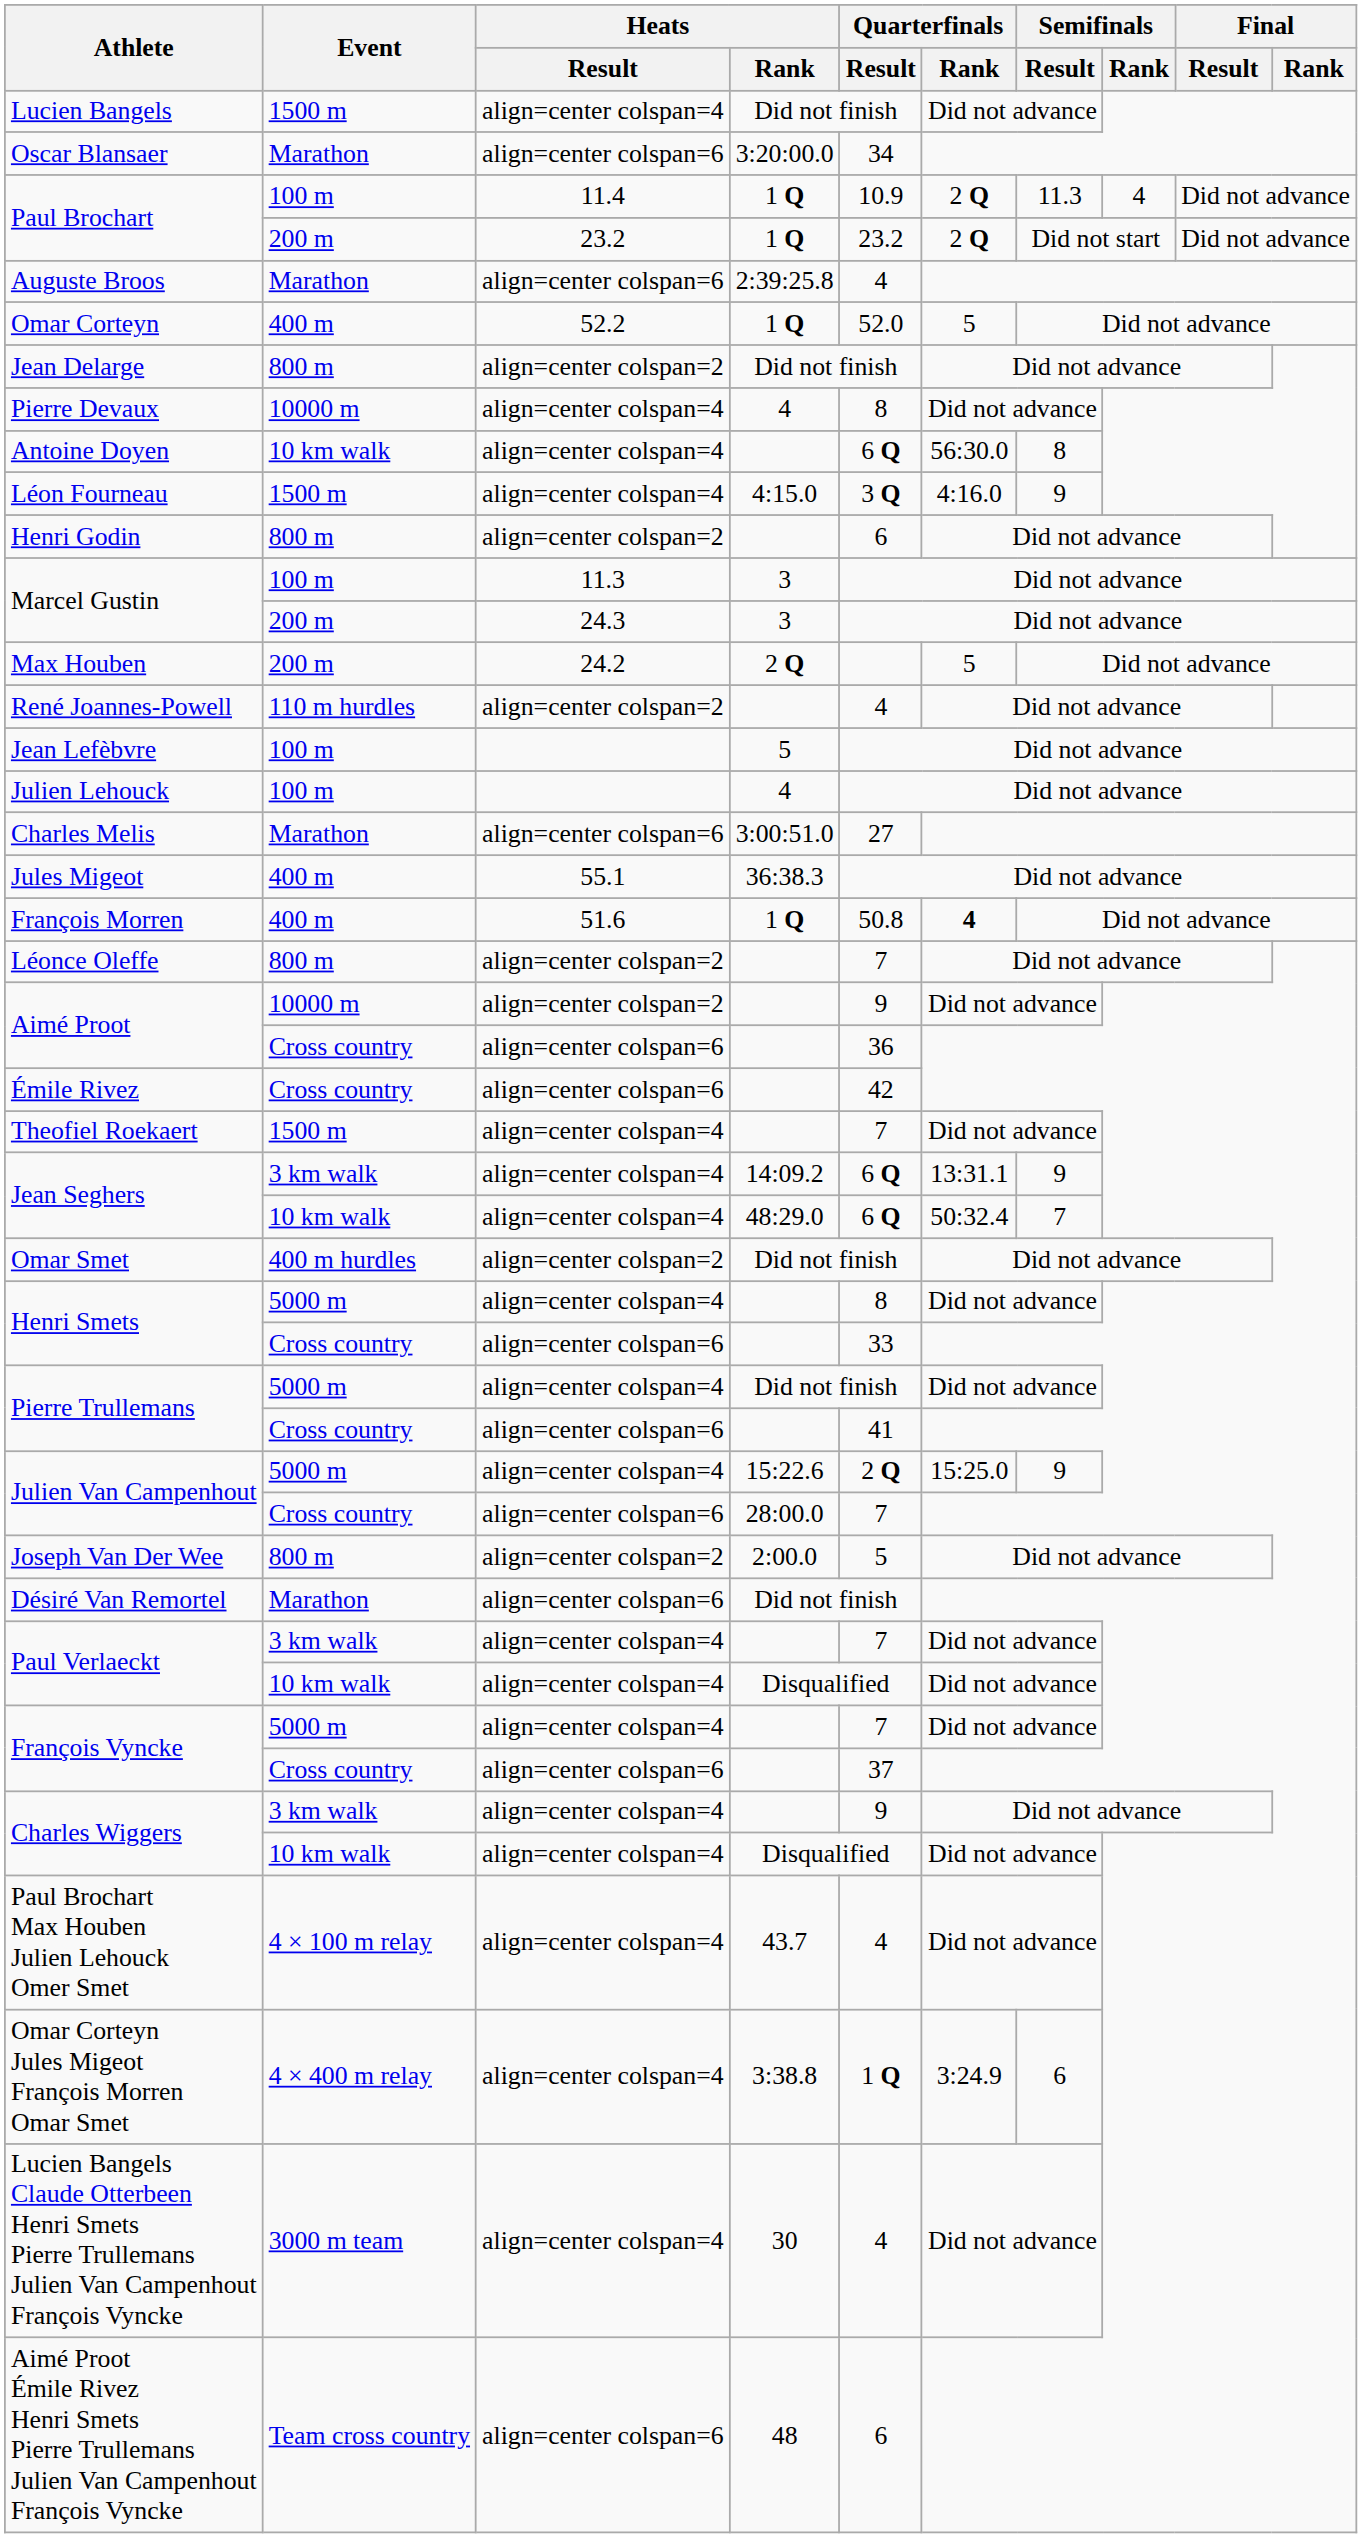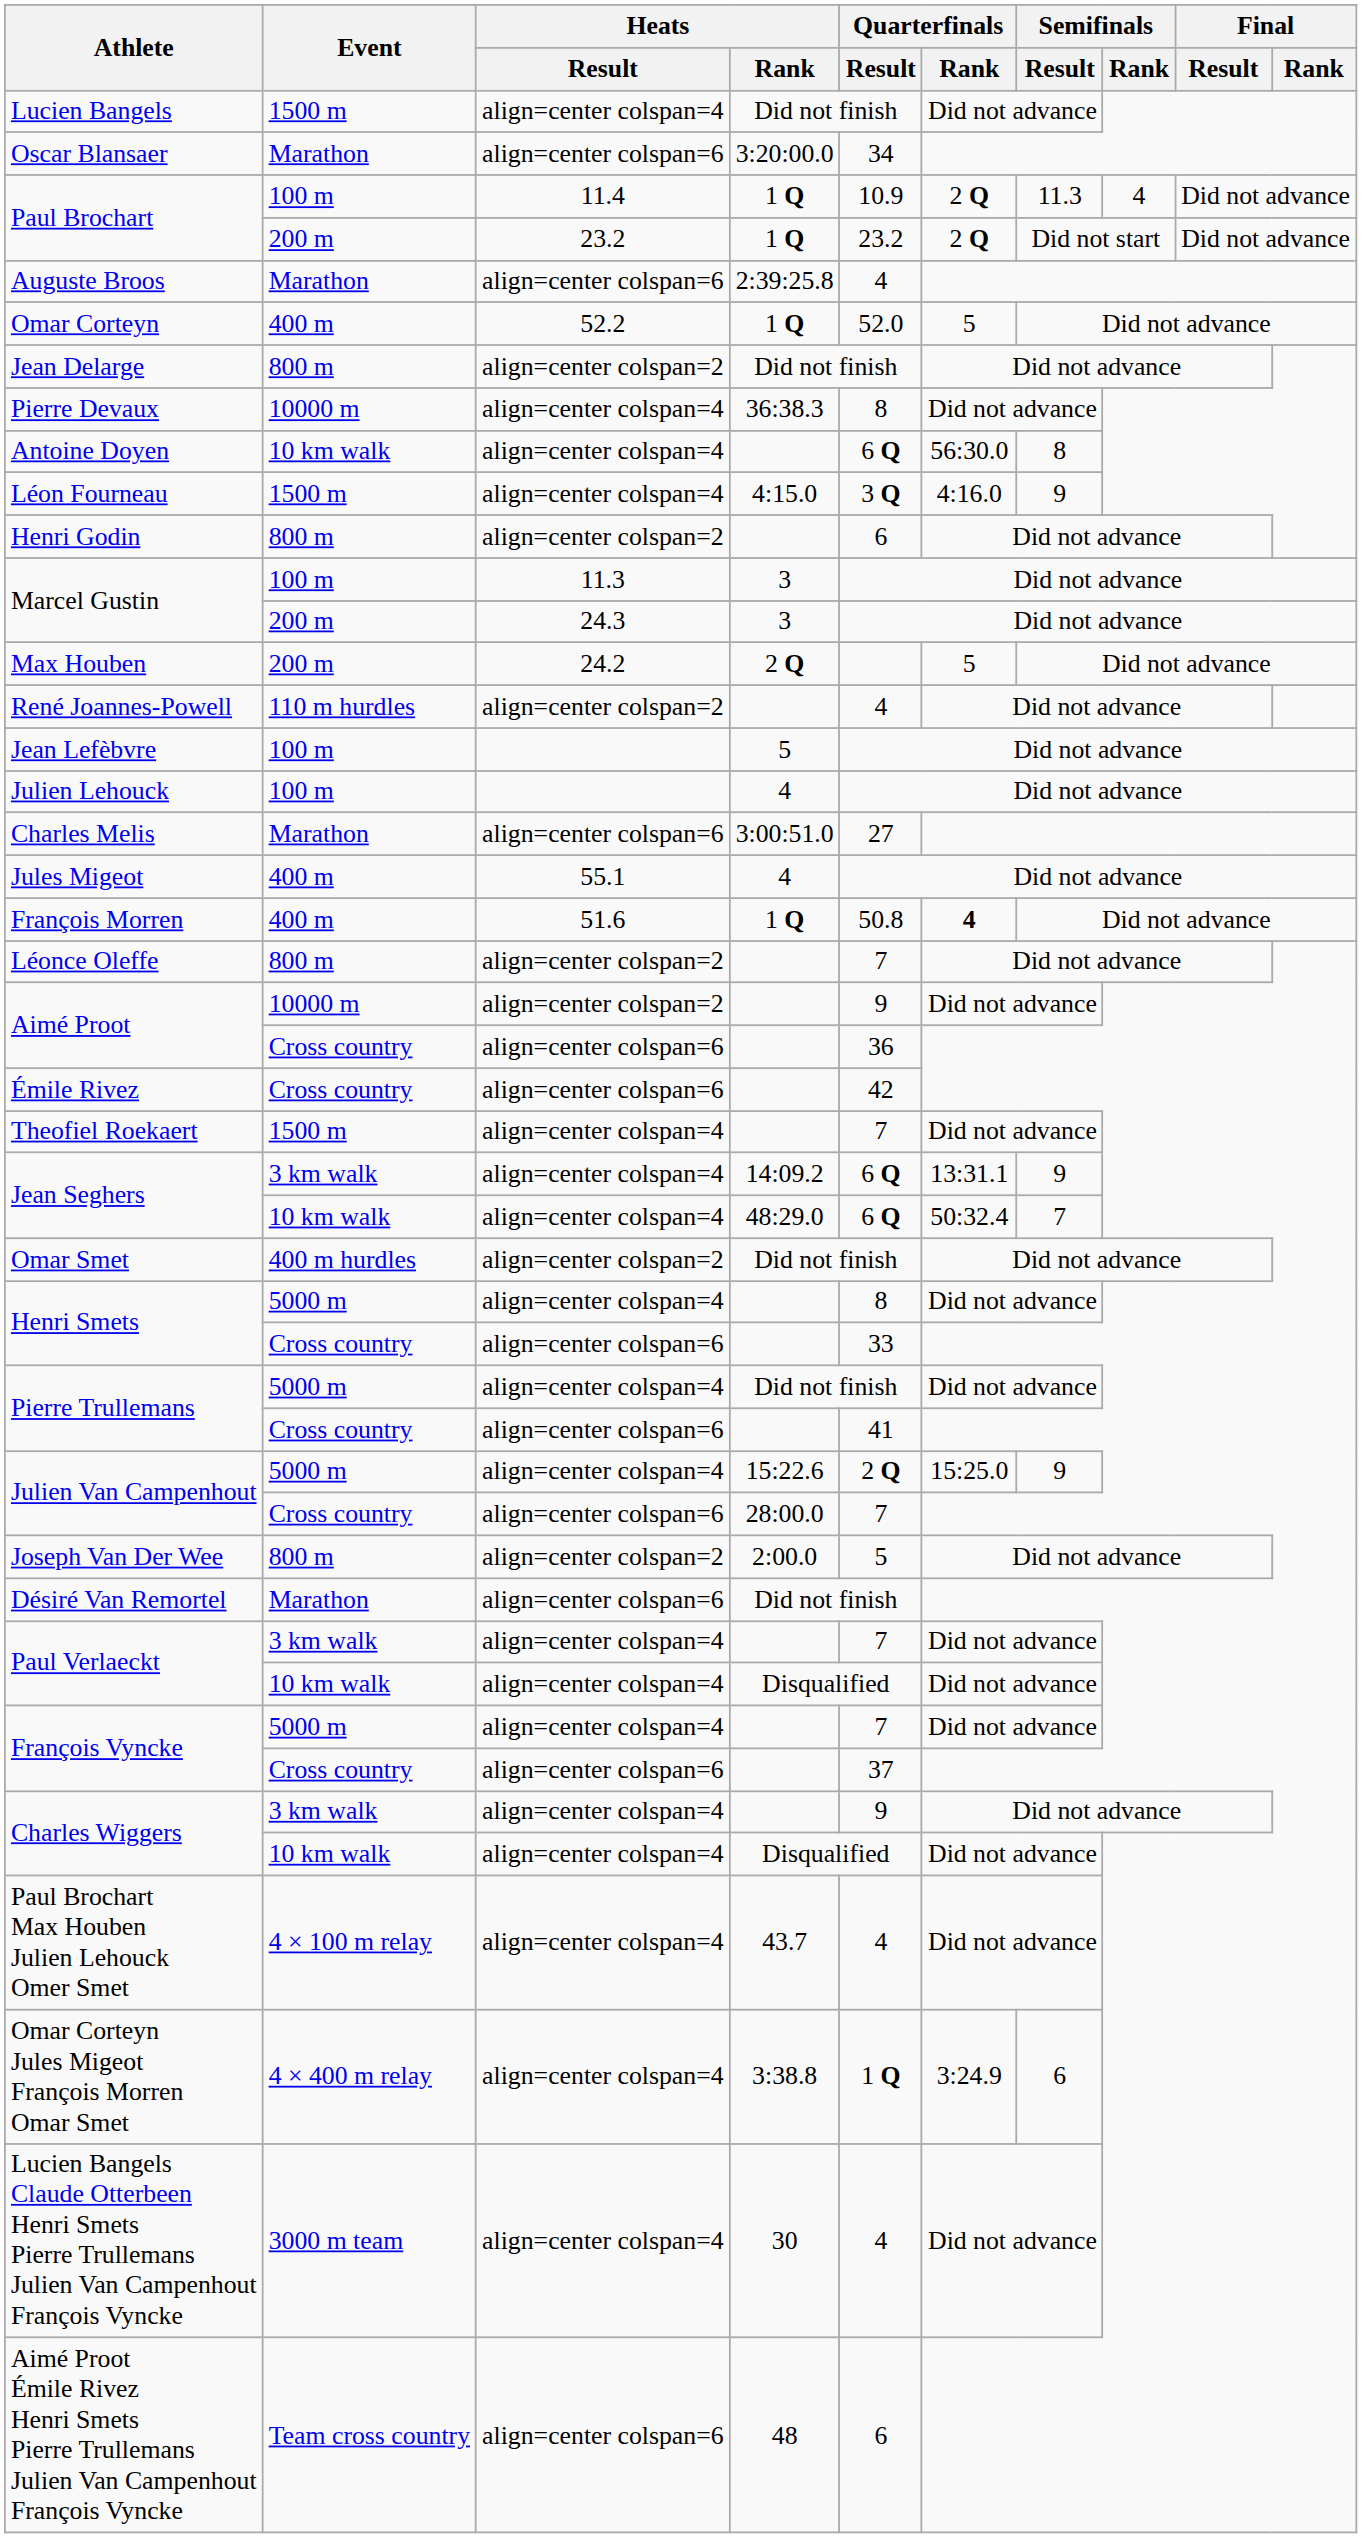(785, 408) 4 -> (785, 408) 36:38.3
(785, 876) 36:38.3 -> (785, 876) 4
